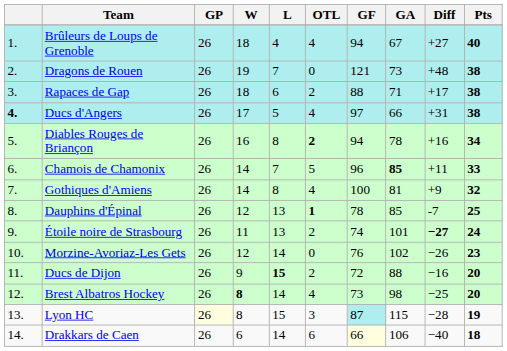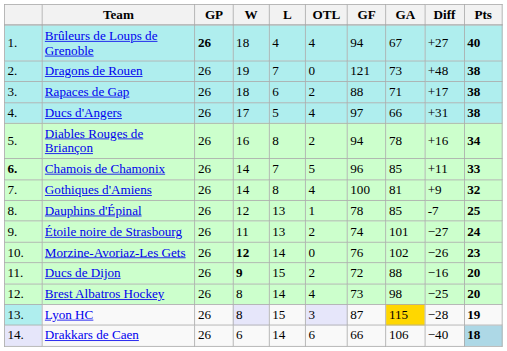(205, 43) normal -> (205, 43) bold
(12, 112) bold -> (12, 112) normal
(312, 141) bold -> (312, 141) normal
(12, 169) normal -> (12, 169) bold
(396, 169) bold -> (396, 169) normal
(312, 210) bold -> (312, 210) normal
(438, 231) bold -> (438, 231) normal
(243, 252) normal -> (243, 252) bold
(239, 273) normal -> (239, 273) bold
(279, 273) bold -> (279, 273) normal
(239, 294) bold -> (239, 294) normal
(16, 314) no background -> (16, 314) paleturquoise background
(205, 314) lightyellow background -> (205, 314) no background
(239, 314) no background -> (239, 314) lavender background
(312, 314) no background -> (312, 314) lavender background
(357, 314) paleturquoise background -> (357, 314) no background
(399, 314) no background -> (399, 314) gold background
(16, 335) no background -> (16, 335) lavender background
(357, 335) lightyellow background -> (357, 335) no background
(474, 335) no background -> (474, 335) lightblue background
